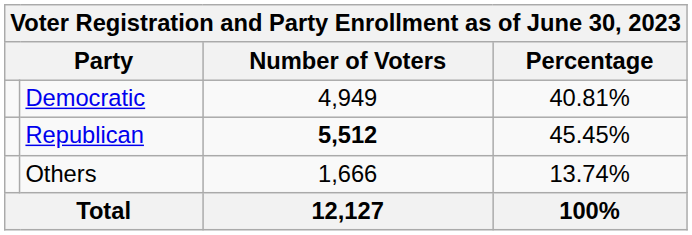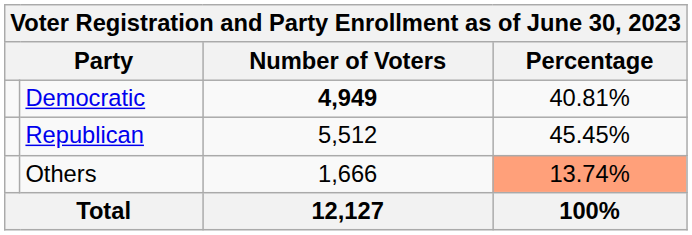(348, 98) normal -> (348, 98) bold
(348, 135) bold -> (348, 135) normal
(590, 173) no background -> (590, 173) lightsalmon background
